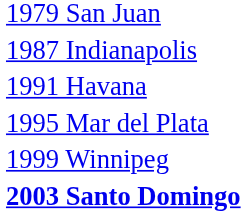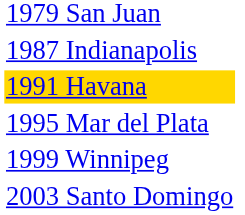(76, 86) no background -> (76, 86) gold background
(123, 196) bold -> (120, 196) normal
